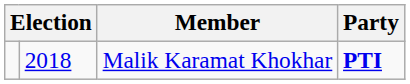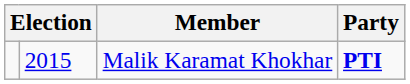(48, 60) 2018 -> (48, 60) 2015
